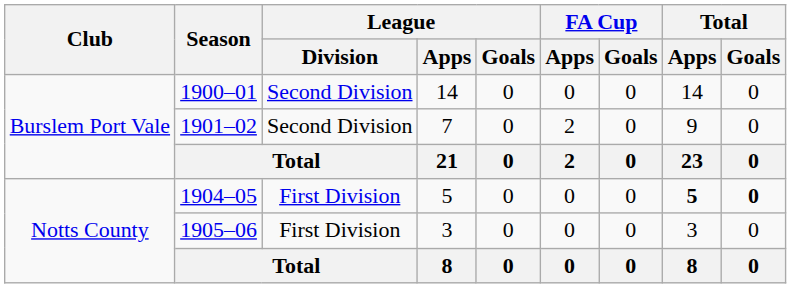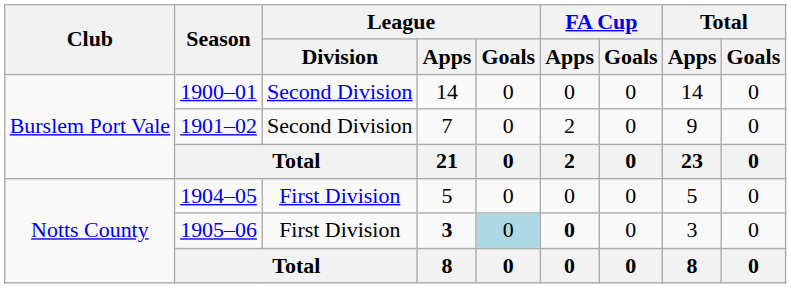(692, 195) bold -> (692, 195) normal
(753, 195) bold -> (753, 195) normal
(447, 230) normal -> (447, 230) bold
(508, 230) no background -> (508, 230) lightblue background
(570, 230) normal -> (570, 230) bold
